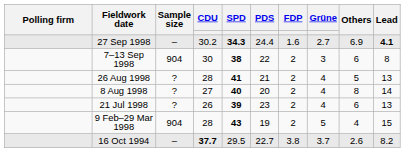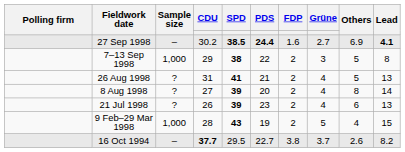(236, 42) 34.3 -> (236, 42) 38.5
(265, 42) normal -> (265, 42) bold
(174, 60) 904 -> (174, 60) 1,000
(208, 60) 30 -> (208, 60) 29
(356, 60) 6 -> (356, 60) 5
(208, 78) 28 -> (208, 78) 31
(236, 91) 40 -> (236, 91) 39
(174, 123) 904 -> (174, 123) 1,000
